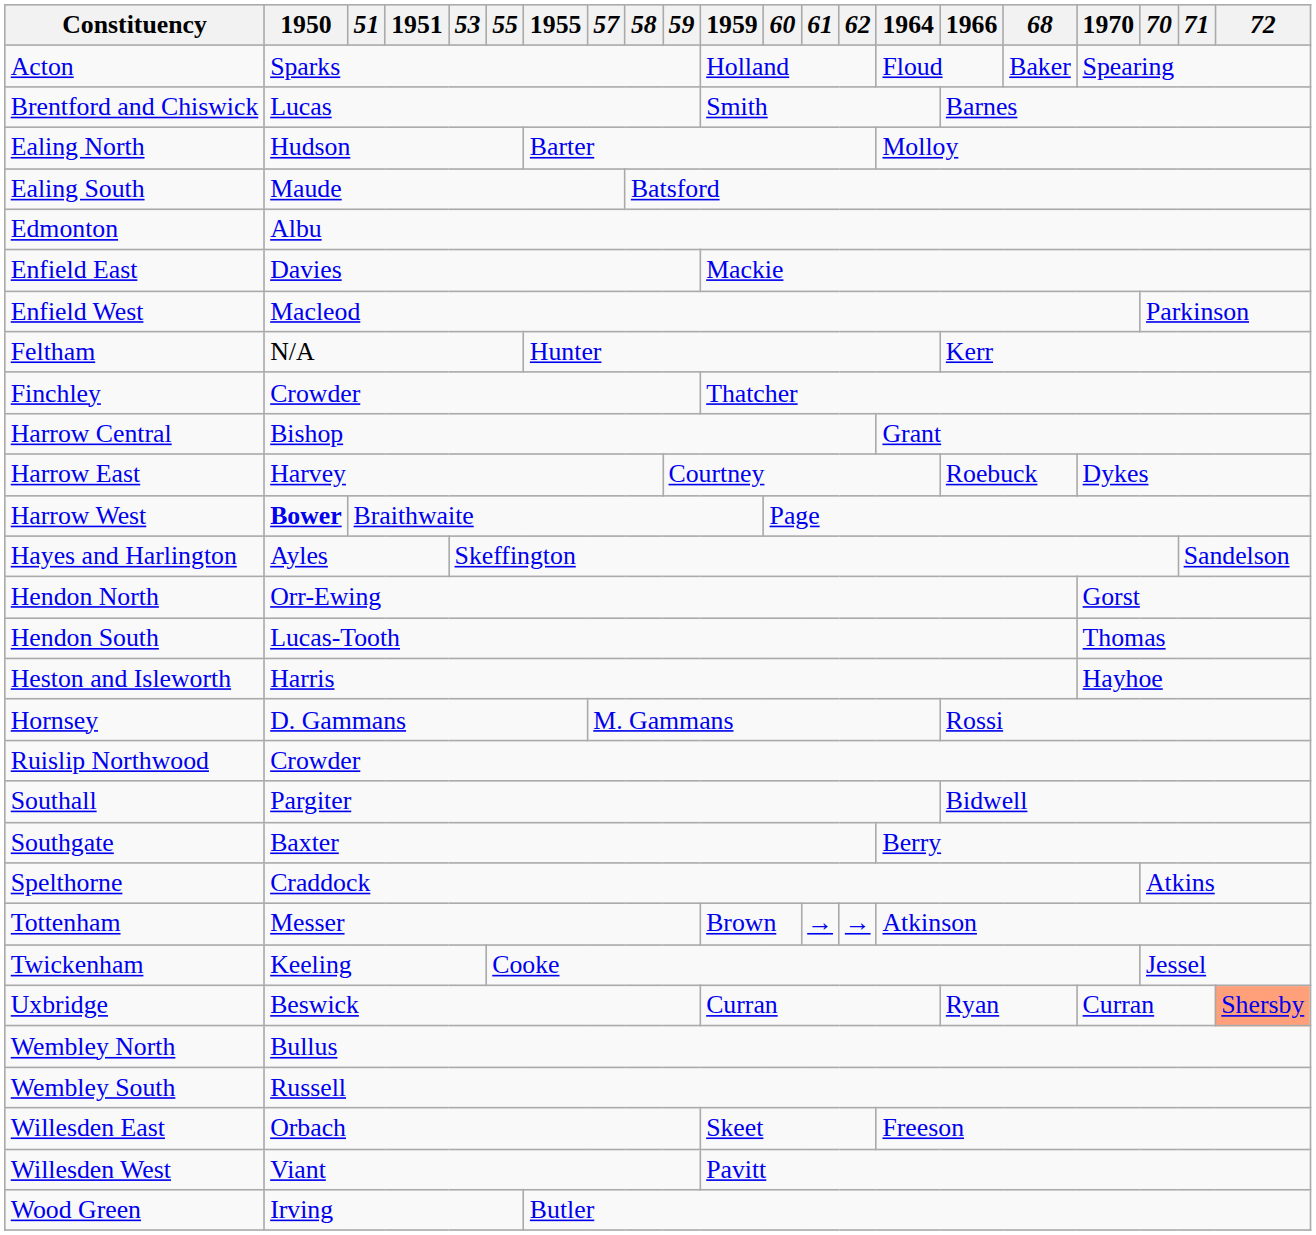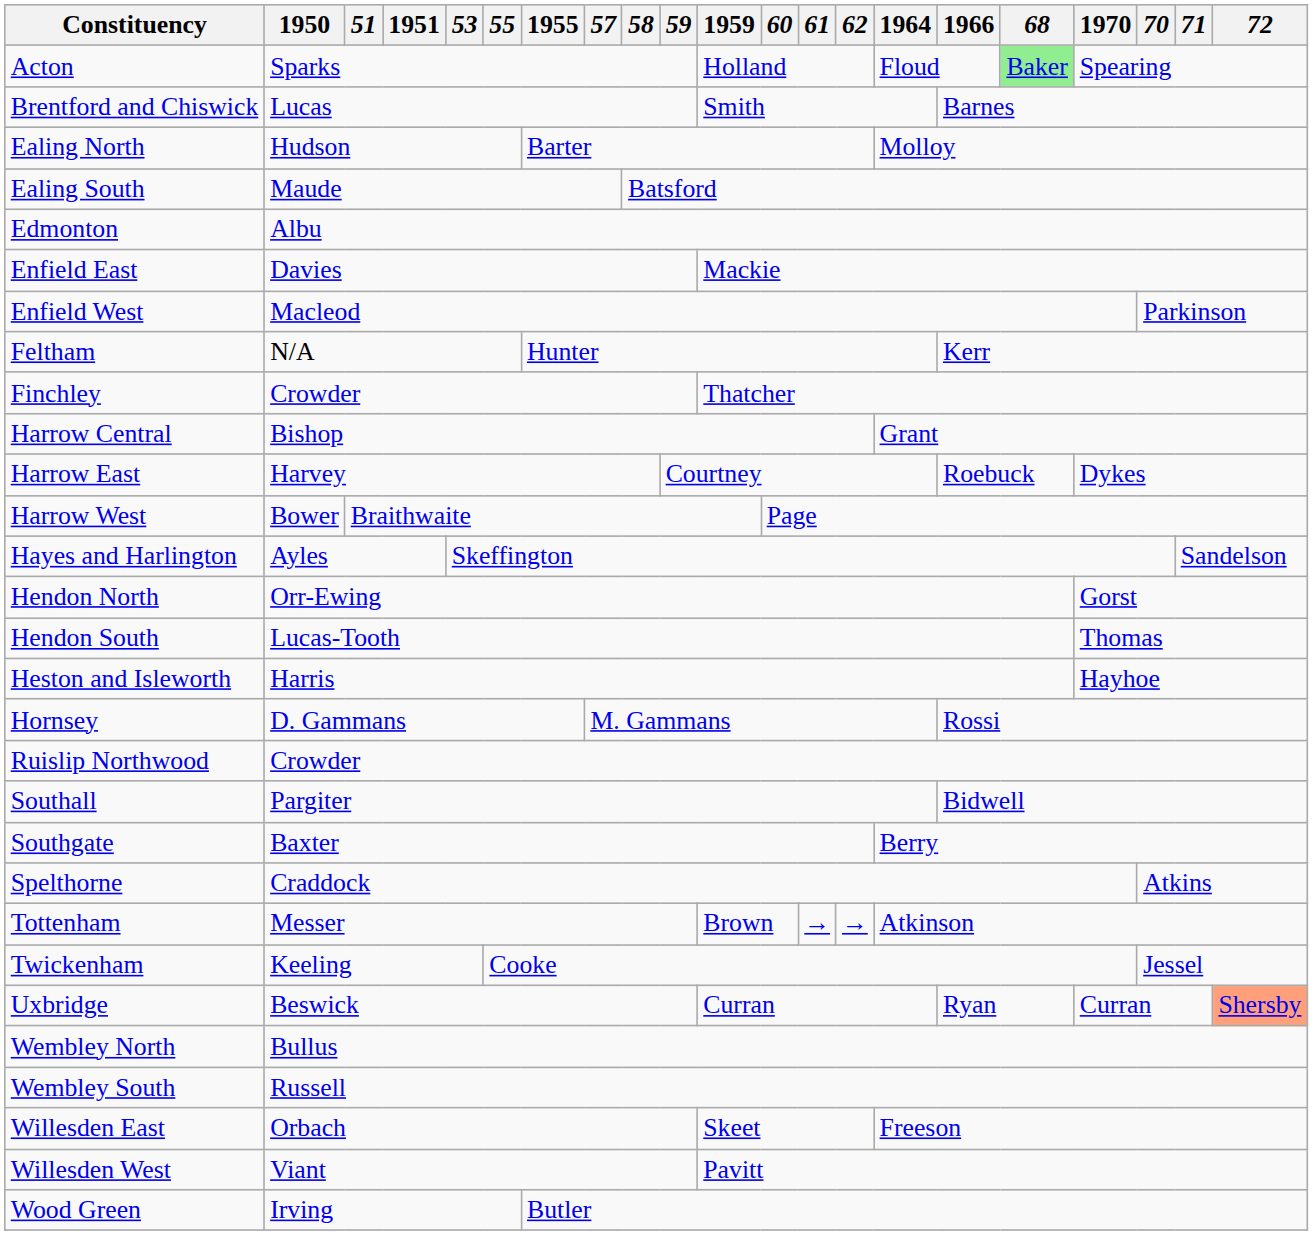(1040, 65) no background -> (1037, 65) lightgreen background
(306, 515) bold -> (304, 515) normal
